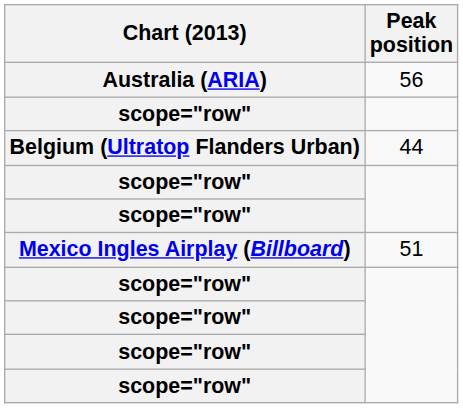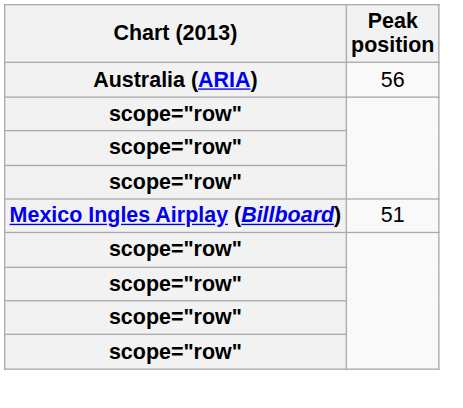- row: (185, 147)
